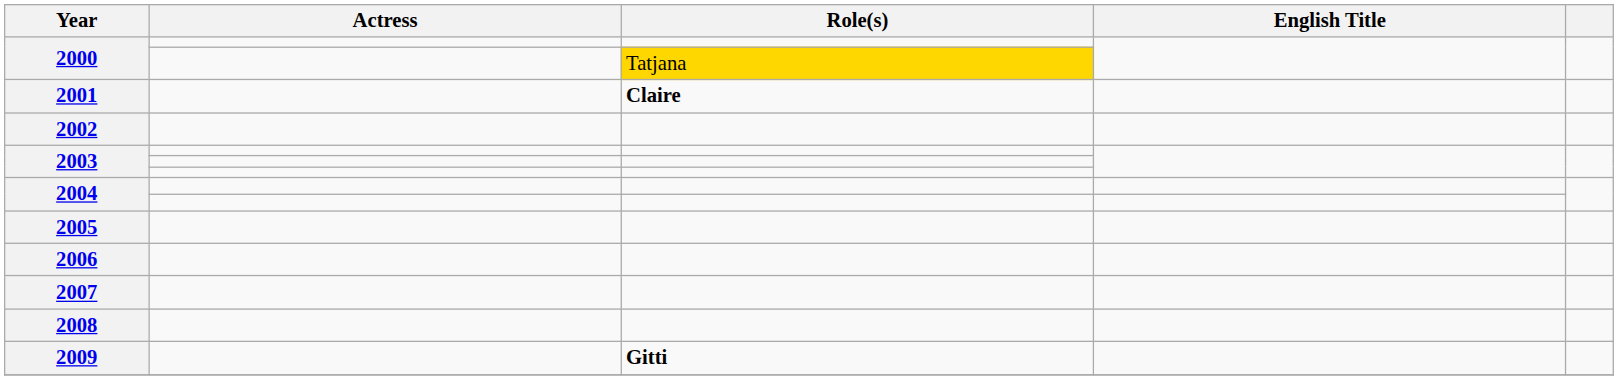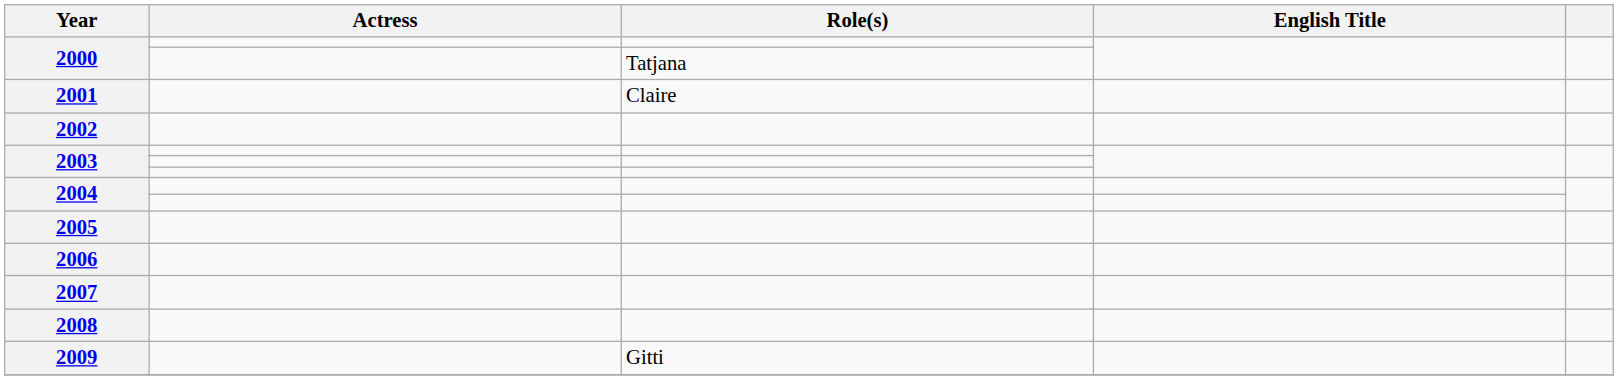(656, 63) gold background -> (656, 63) no background
(653, 95) bold -> (651, 95) normal
(647, 357) bold -> (645, 357) normal
